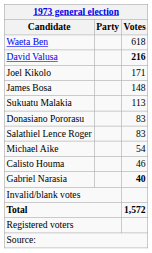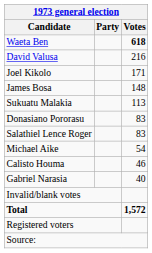(138, 42) normal -> (138, 42) bold
(138, 57) bold -> (138, 57) normal
(141, 179) bold -> (141, 179) normal
